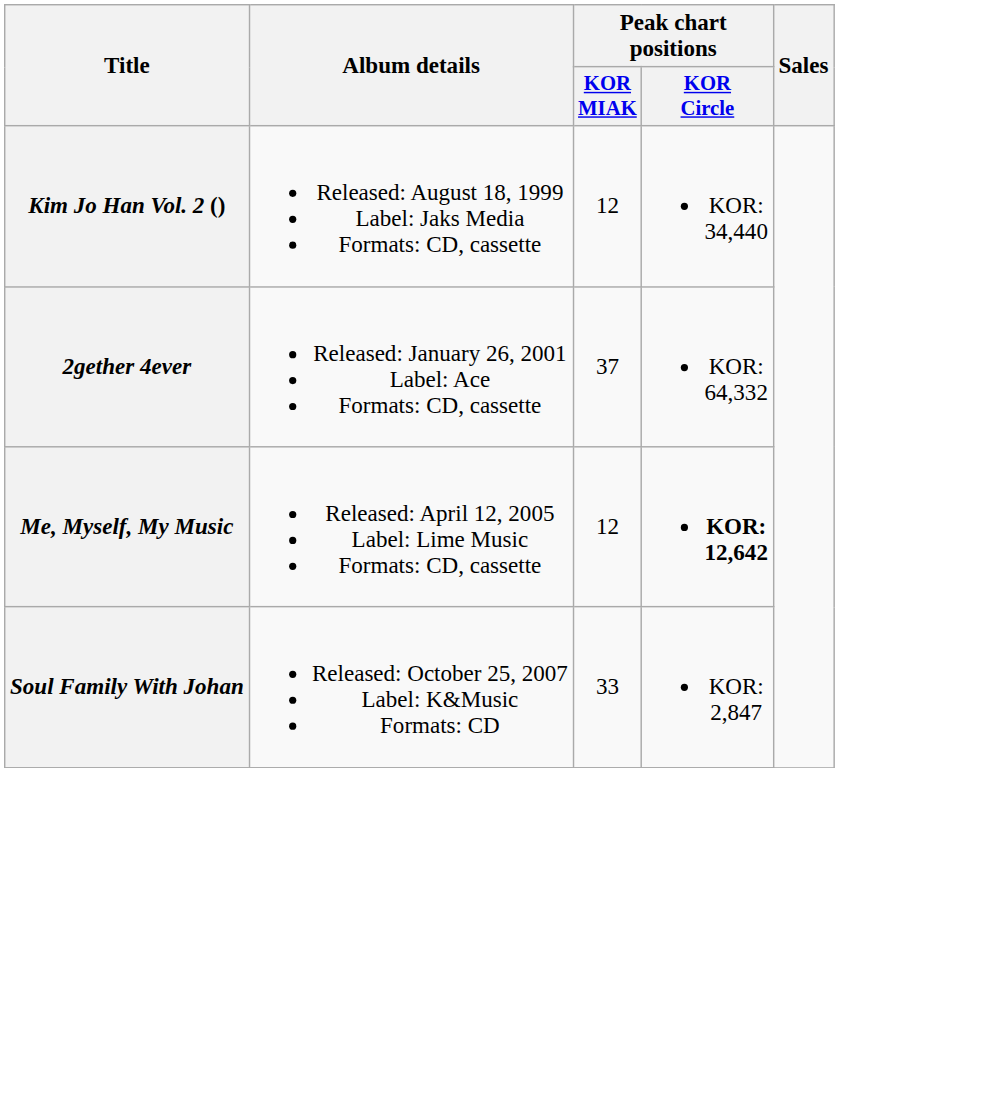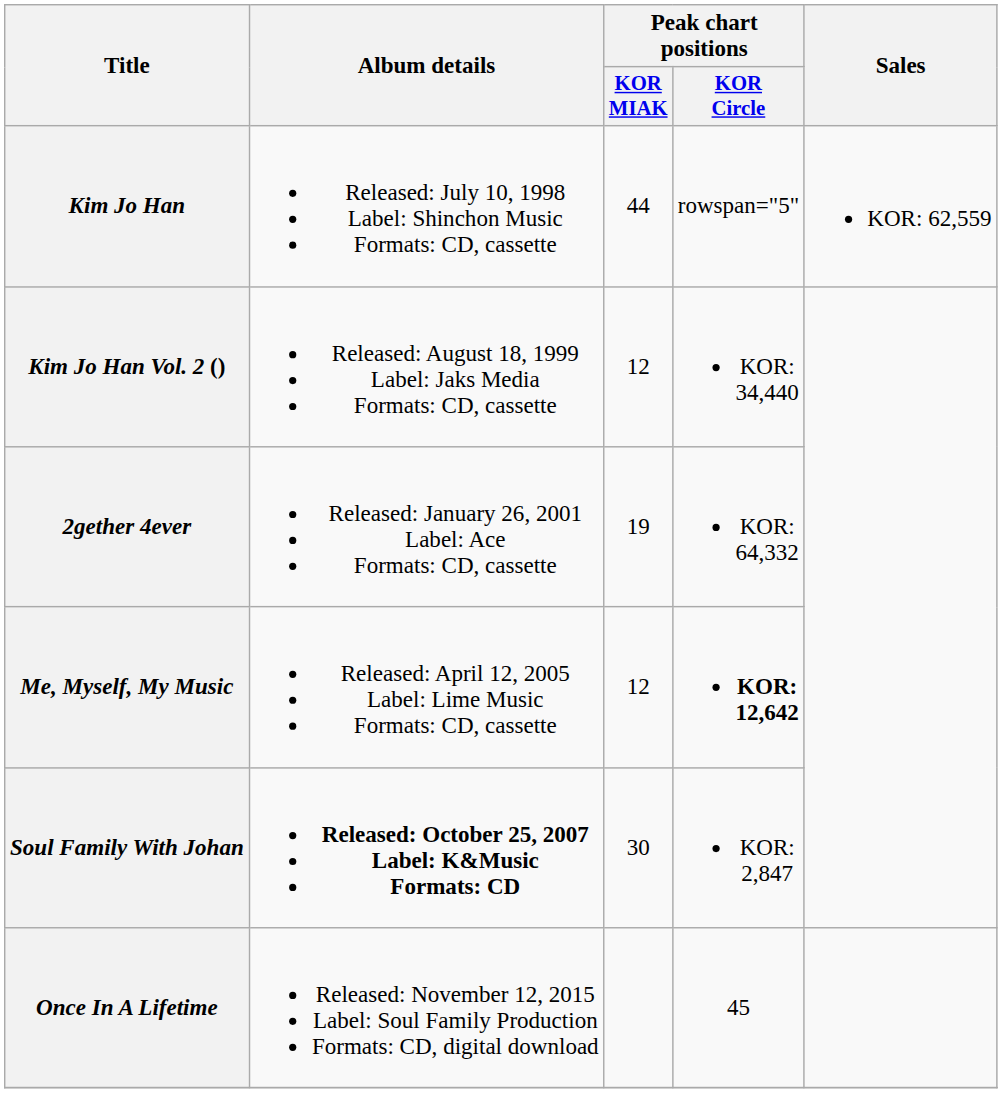+ row: (127, 205)
(607, 366) 37 -> (638, 526) 19
(411, 700) normal -> (426, 861) bold
(607, 686) 33 -> (638, 847) 30
+ row: (127, 1007)
